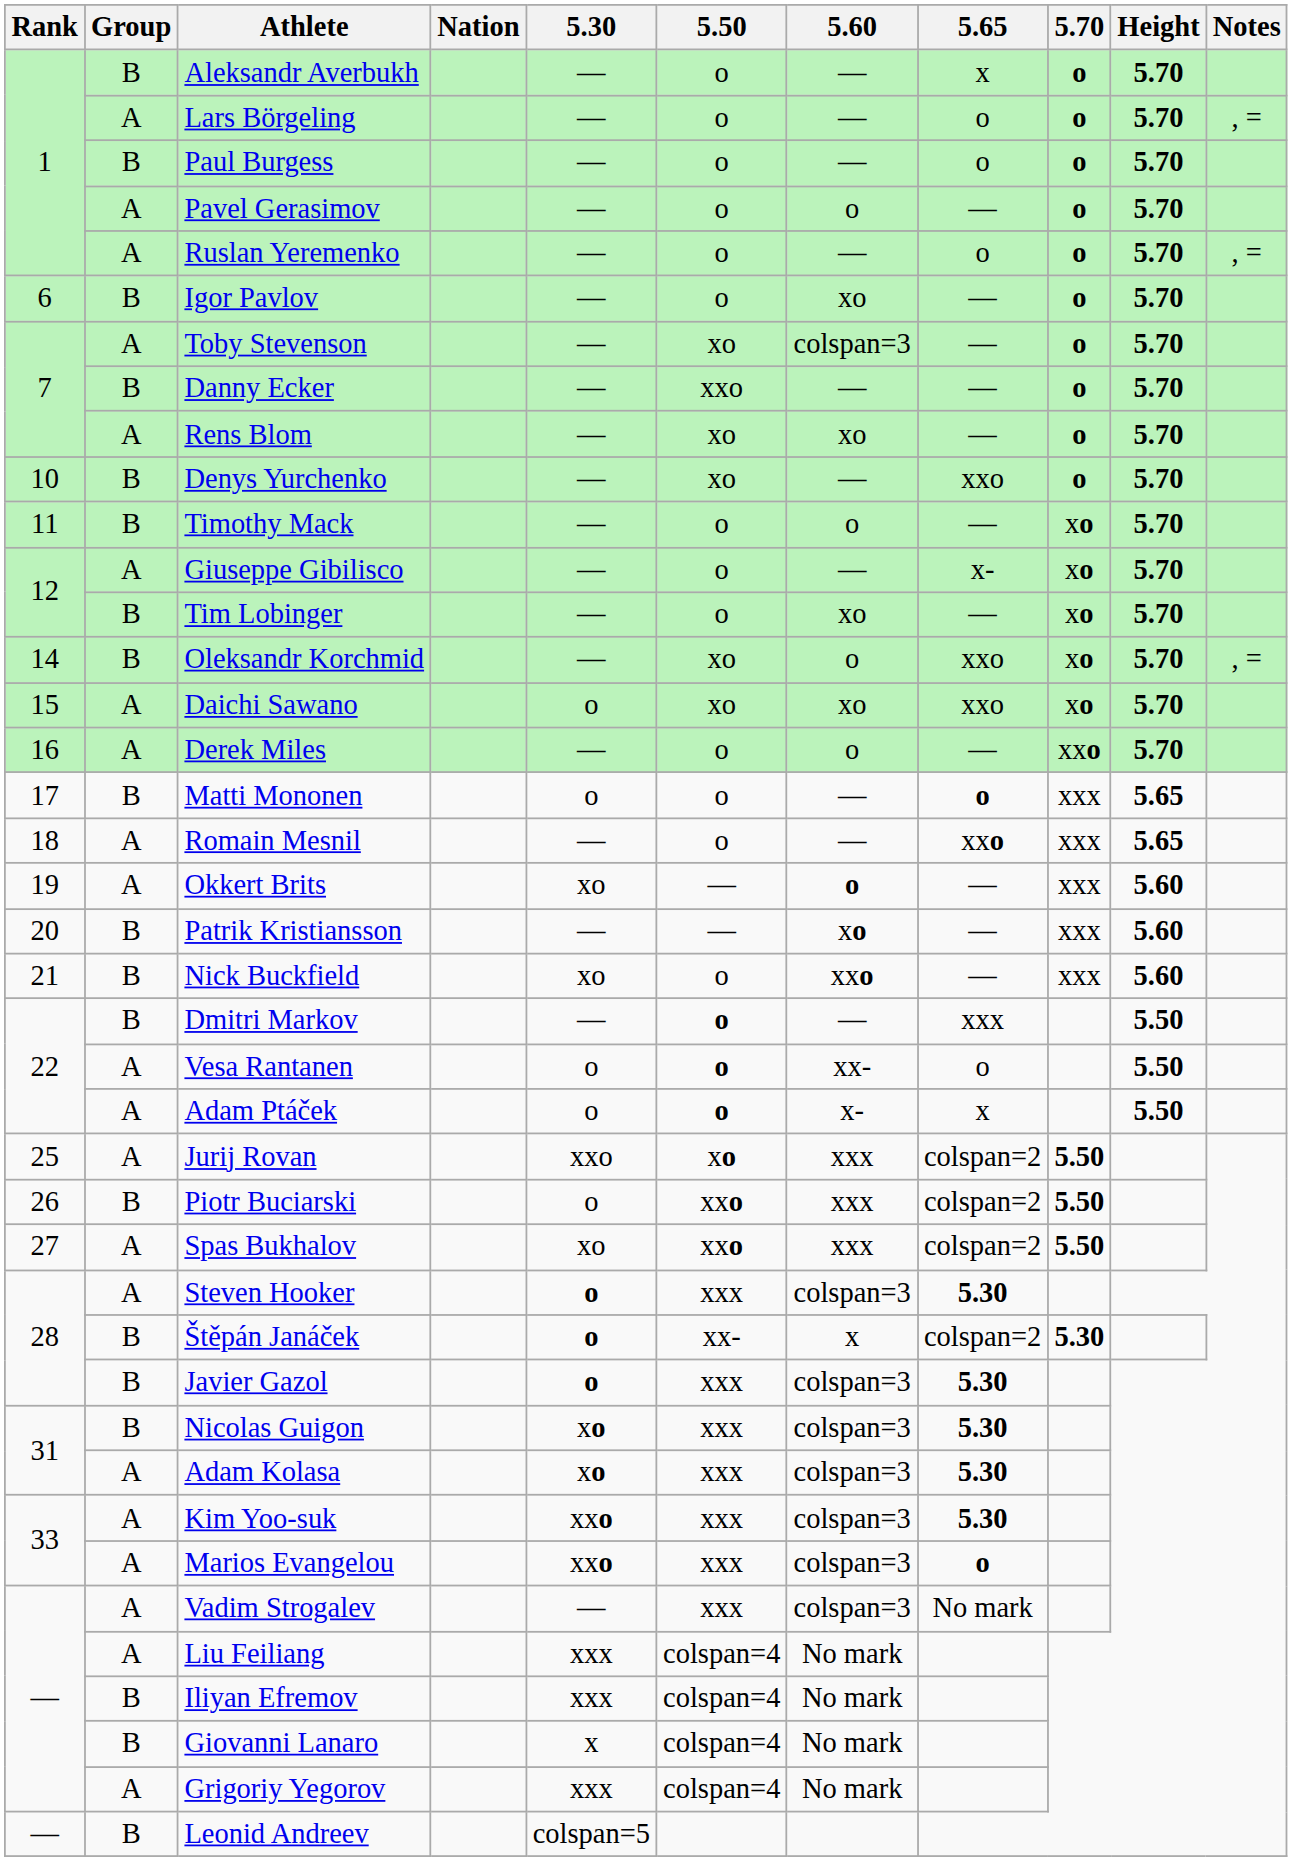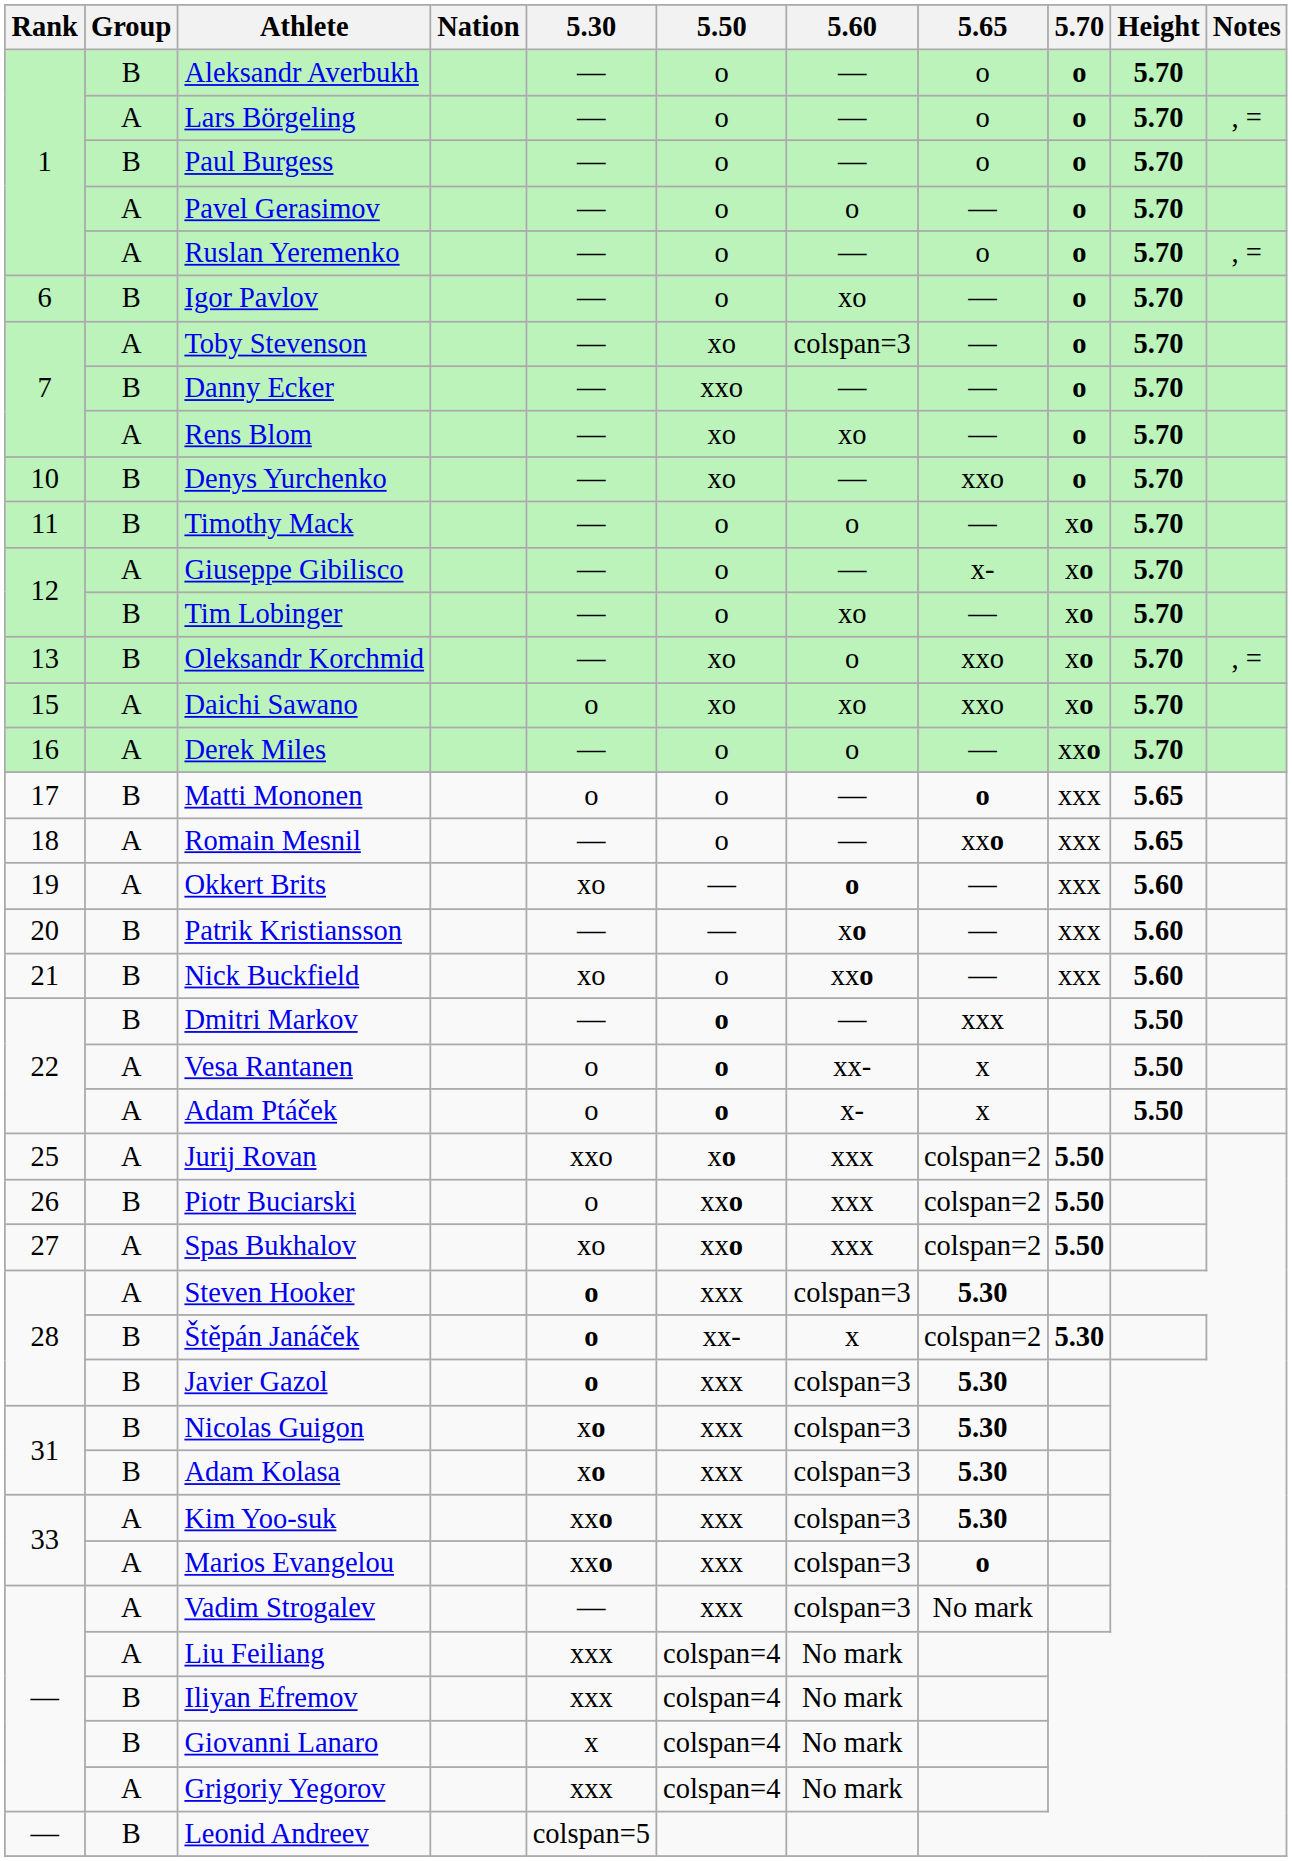(983, 72) x -> (983, 72) o
(45, 659) 14 -> (45, 659) 13
(983, 1065) o -> (983, 1065) x
(131, 1472) A -> (131, 1472) B
